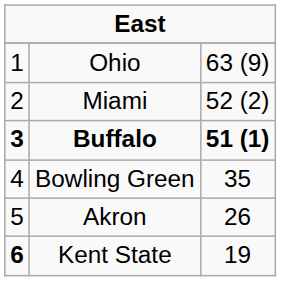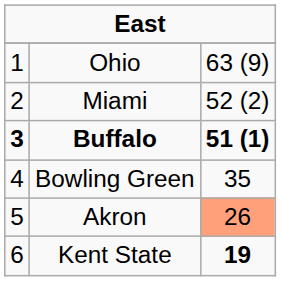(238, 216) no background -> (238, 216) lightsalmon background
(17, 255) bold -> (17, 255) normal
(238, 255) normal -> (238, 255) bold
